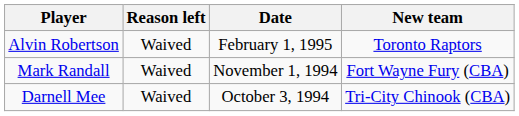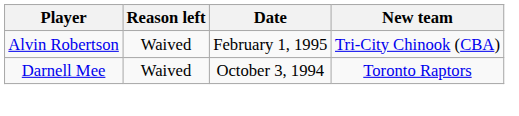(428, 44) Toronto Raptors -> (417, 44) Tri-City Chinook (CBA)
- row: (64, 70)
(428, 96) Tri-City Chinook (CBA) -> (417, 70) Toronto Raptors
